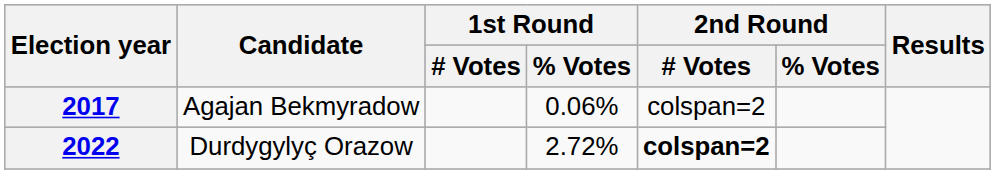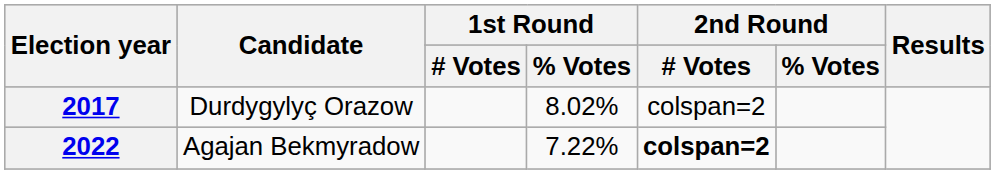(301, 106) Agajan Bekmyradow -> (301, 106) Durdygylyç Orazow
(582, 106) 0.06% -> (582, 106) 8.02%
(301, 147) Durdygylyç Orazow -> (301, 147) Agajan Bekmyradow
(582, 147) 2.72% -> (582, 147) 7.22%
